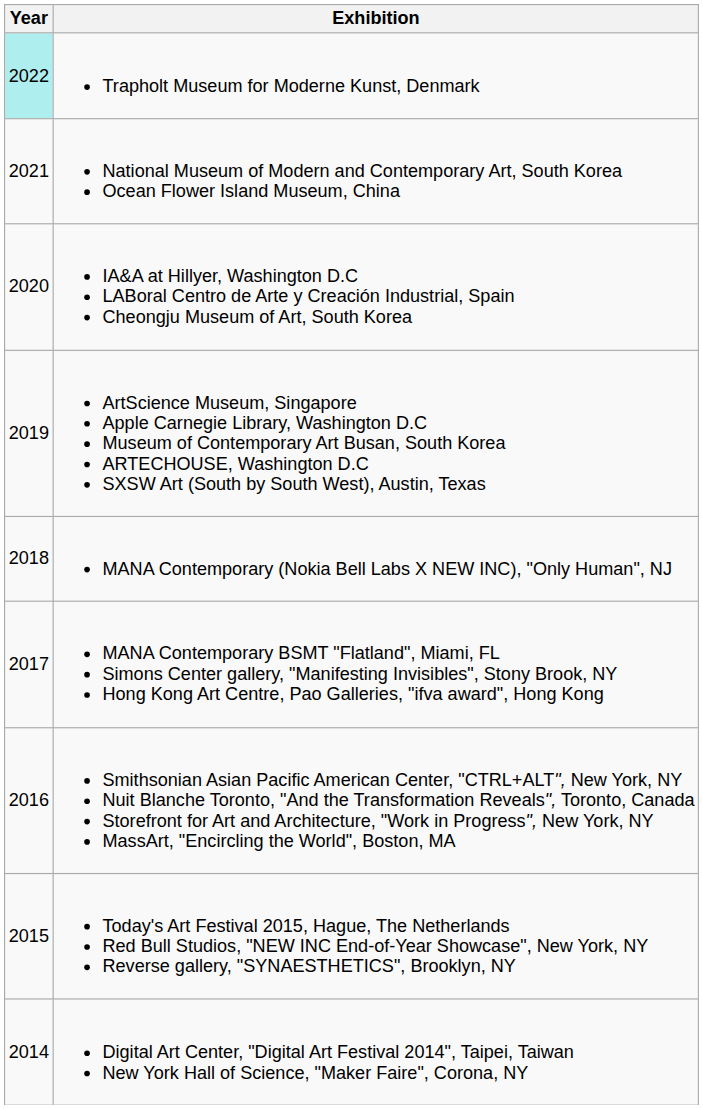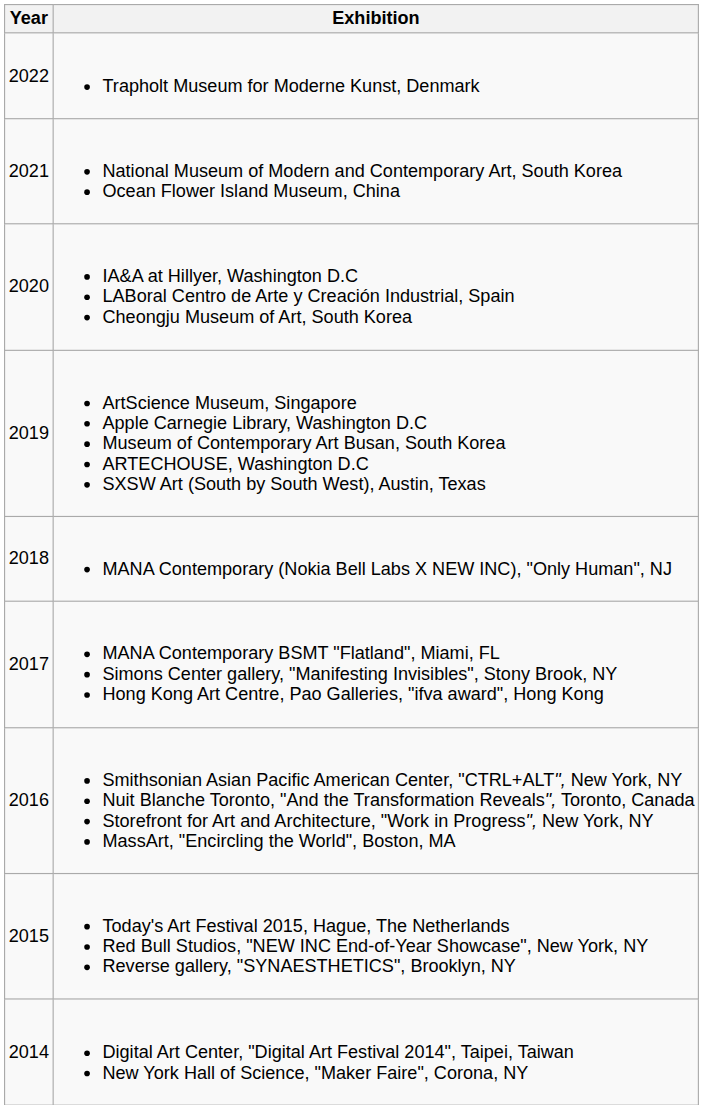(29, 75) paleturquoise background -> (29, 75) no background
